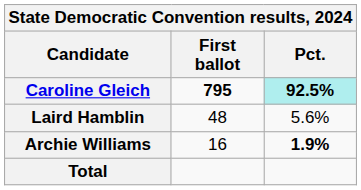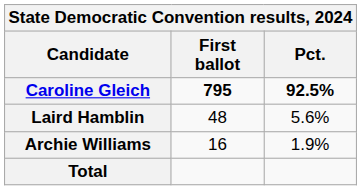(310, 90) paleturquoise background -> (310, 90) no background
(310, 144) bold -> (310, 144) normal
